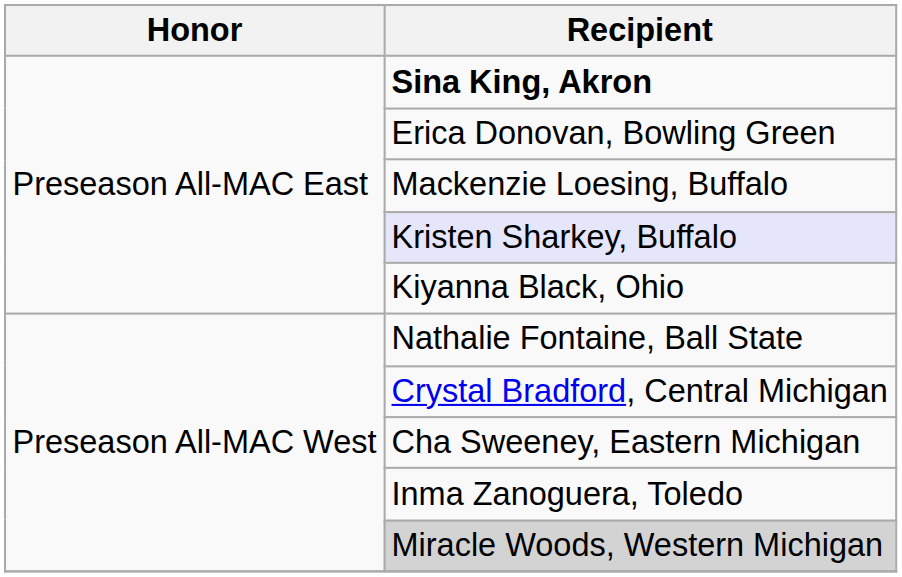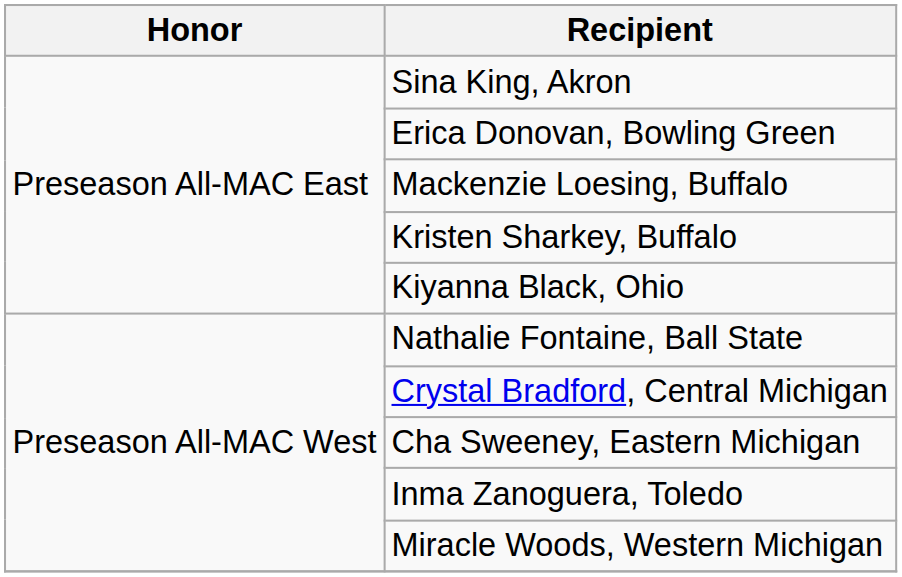(522, 81) bold -> (512, 81) normal
(564, 236) lavender background -> (564, 236) no background
(637, 545) lightgrey background -> (637, 545) no background
